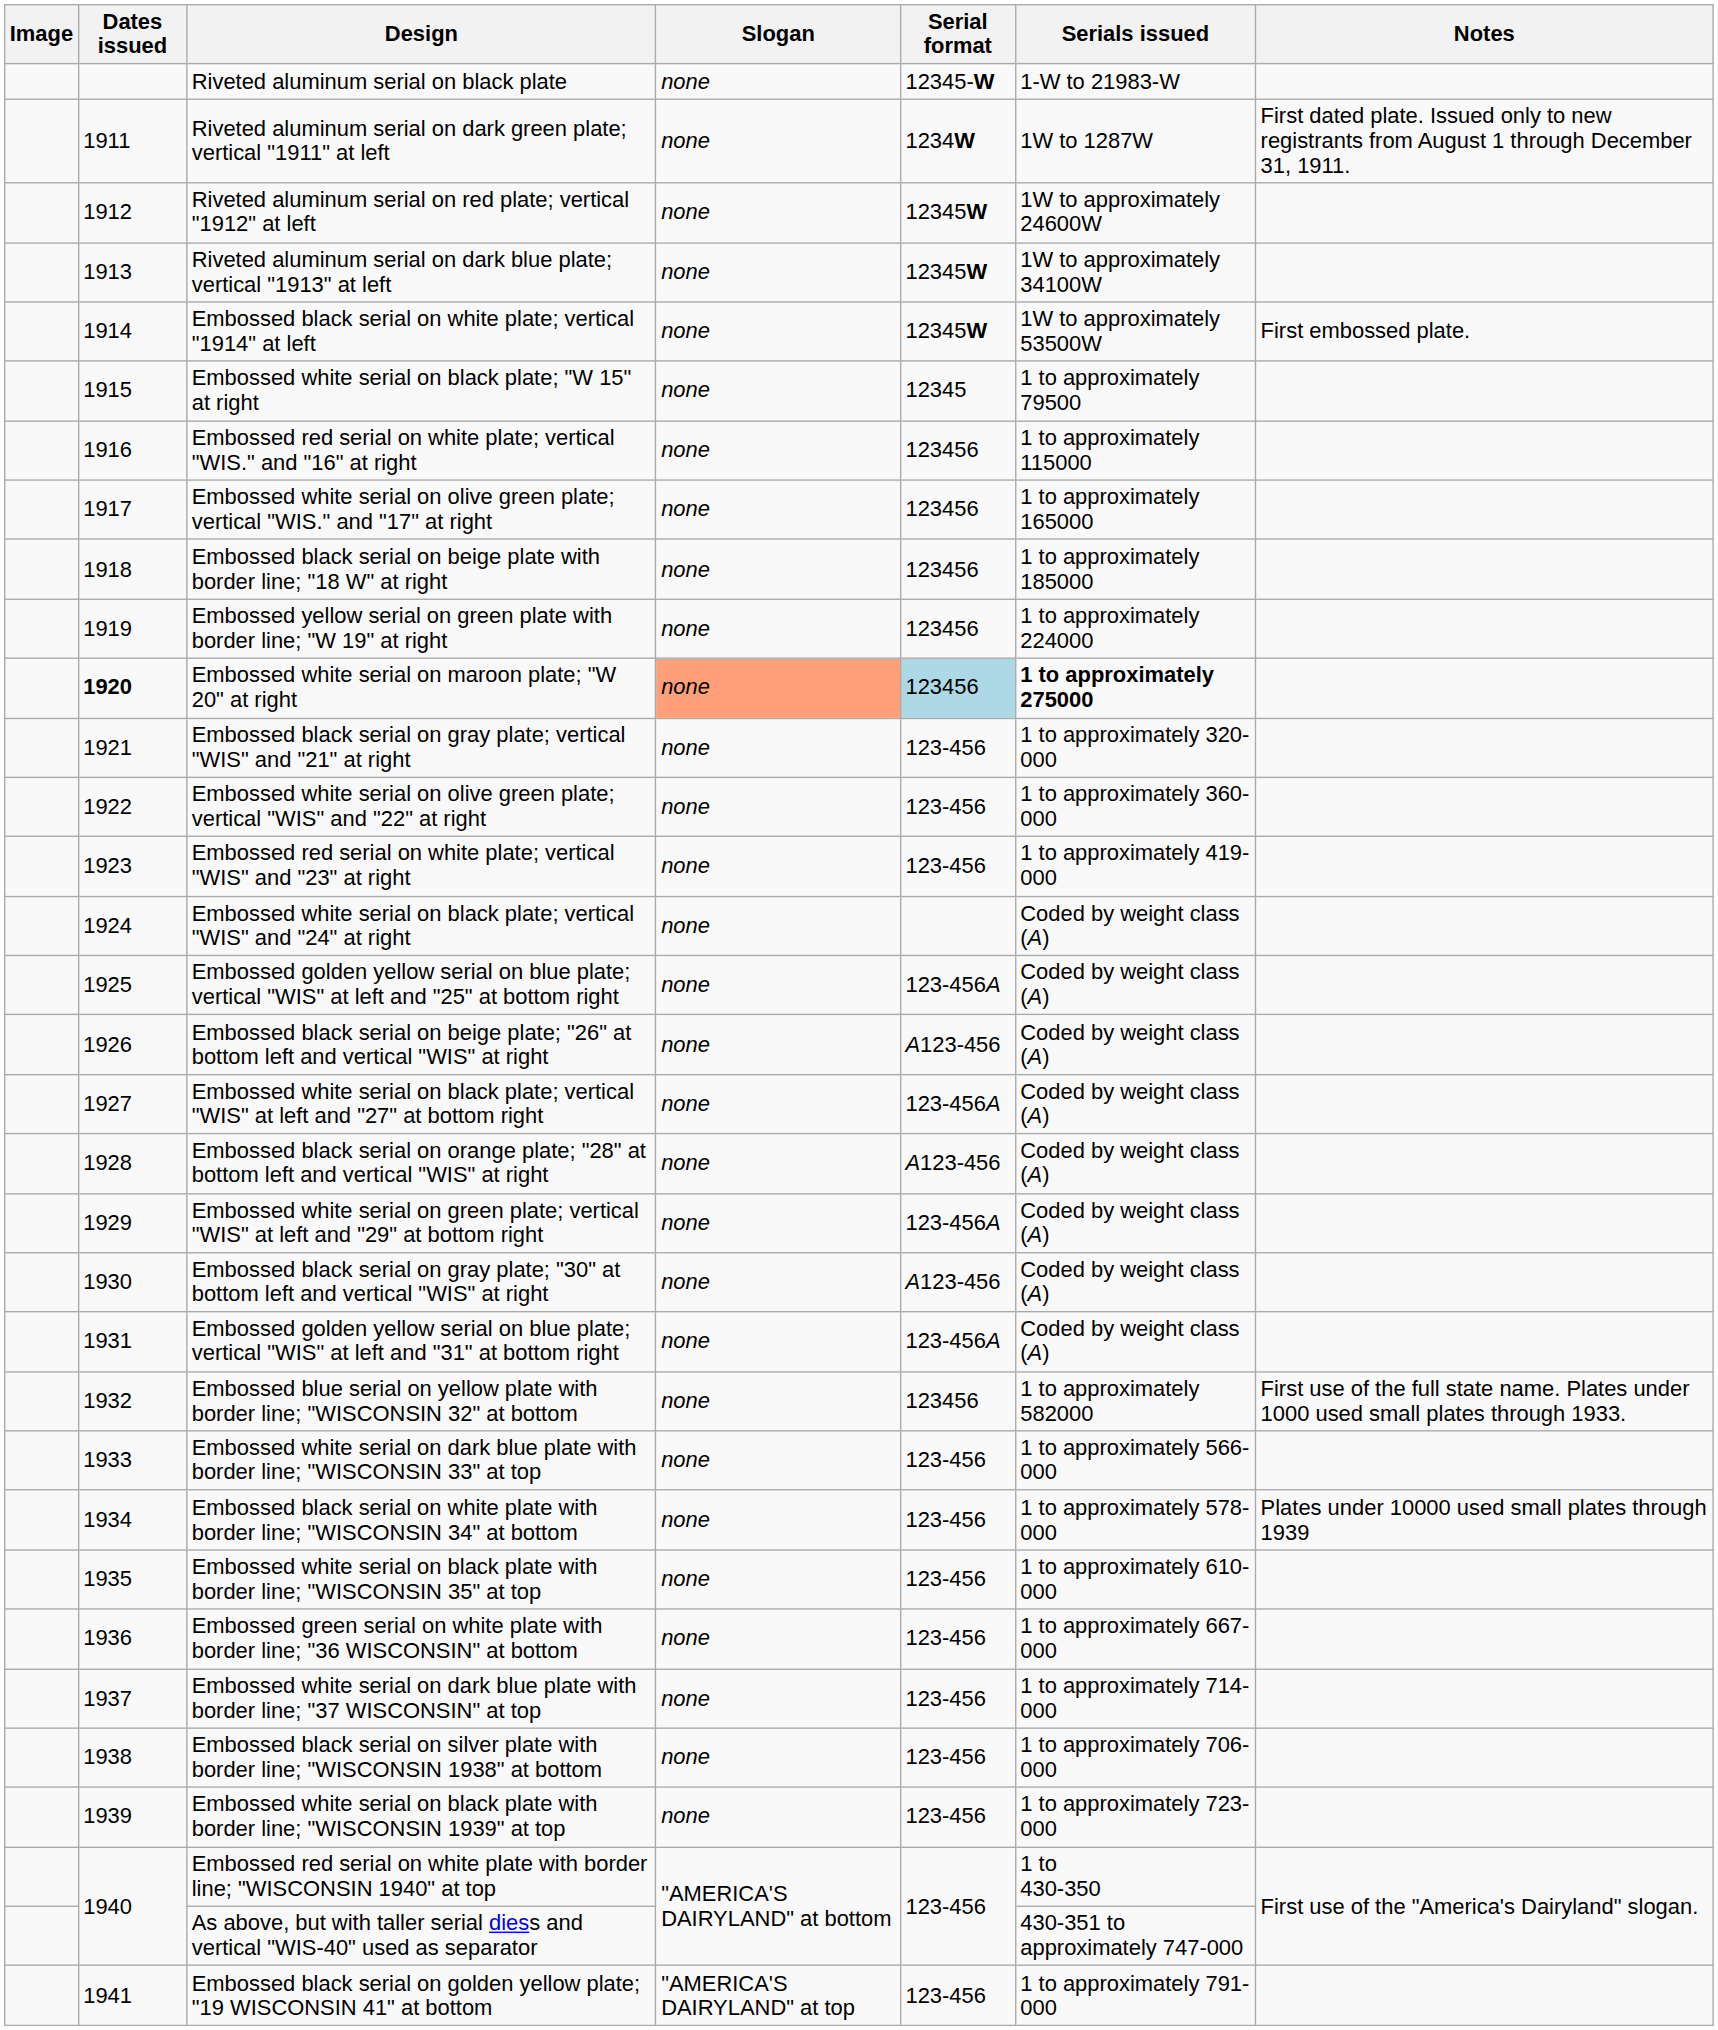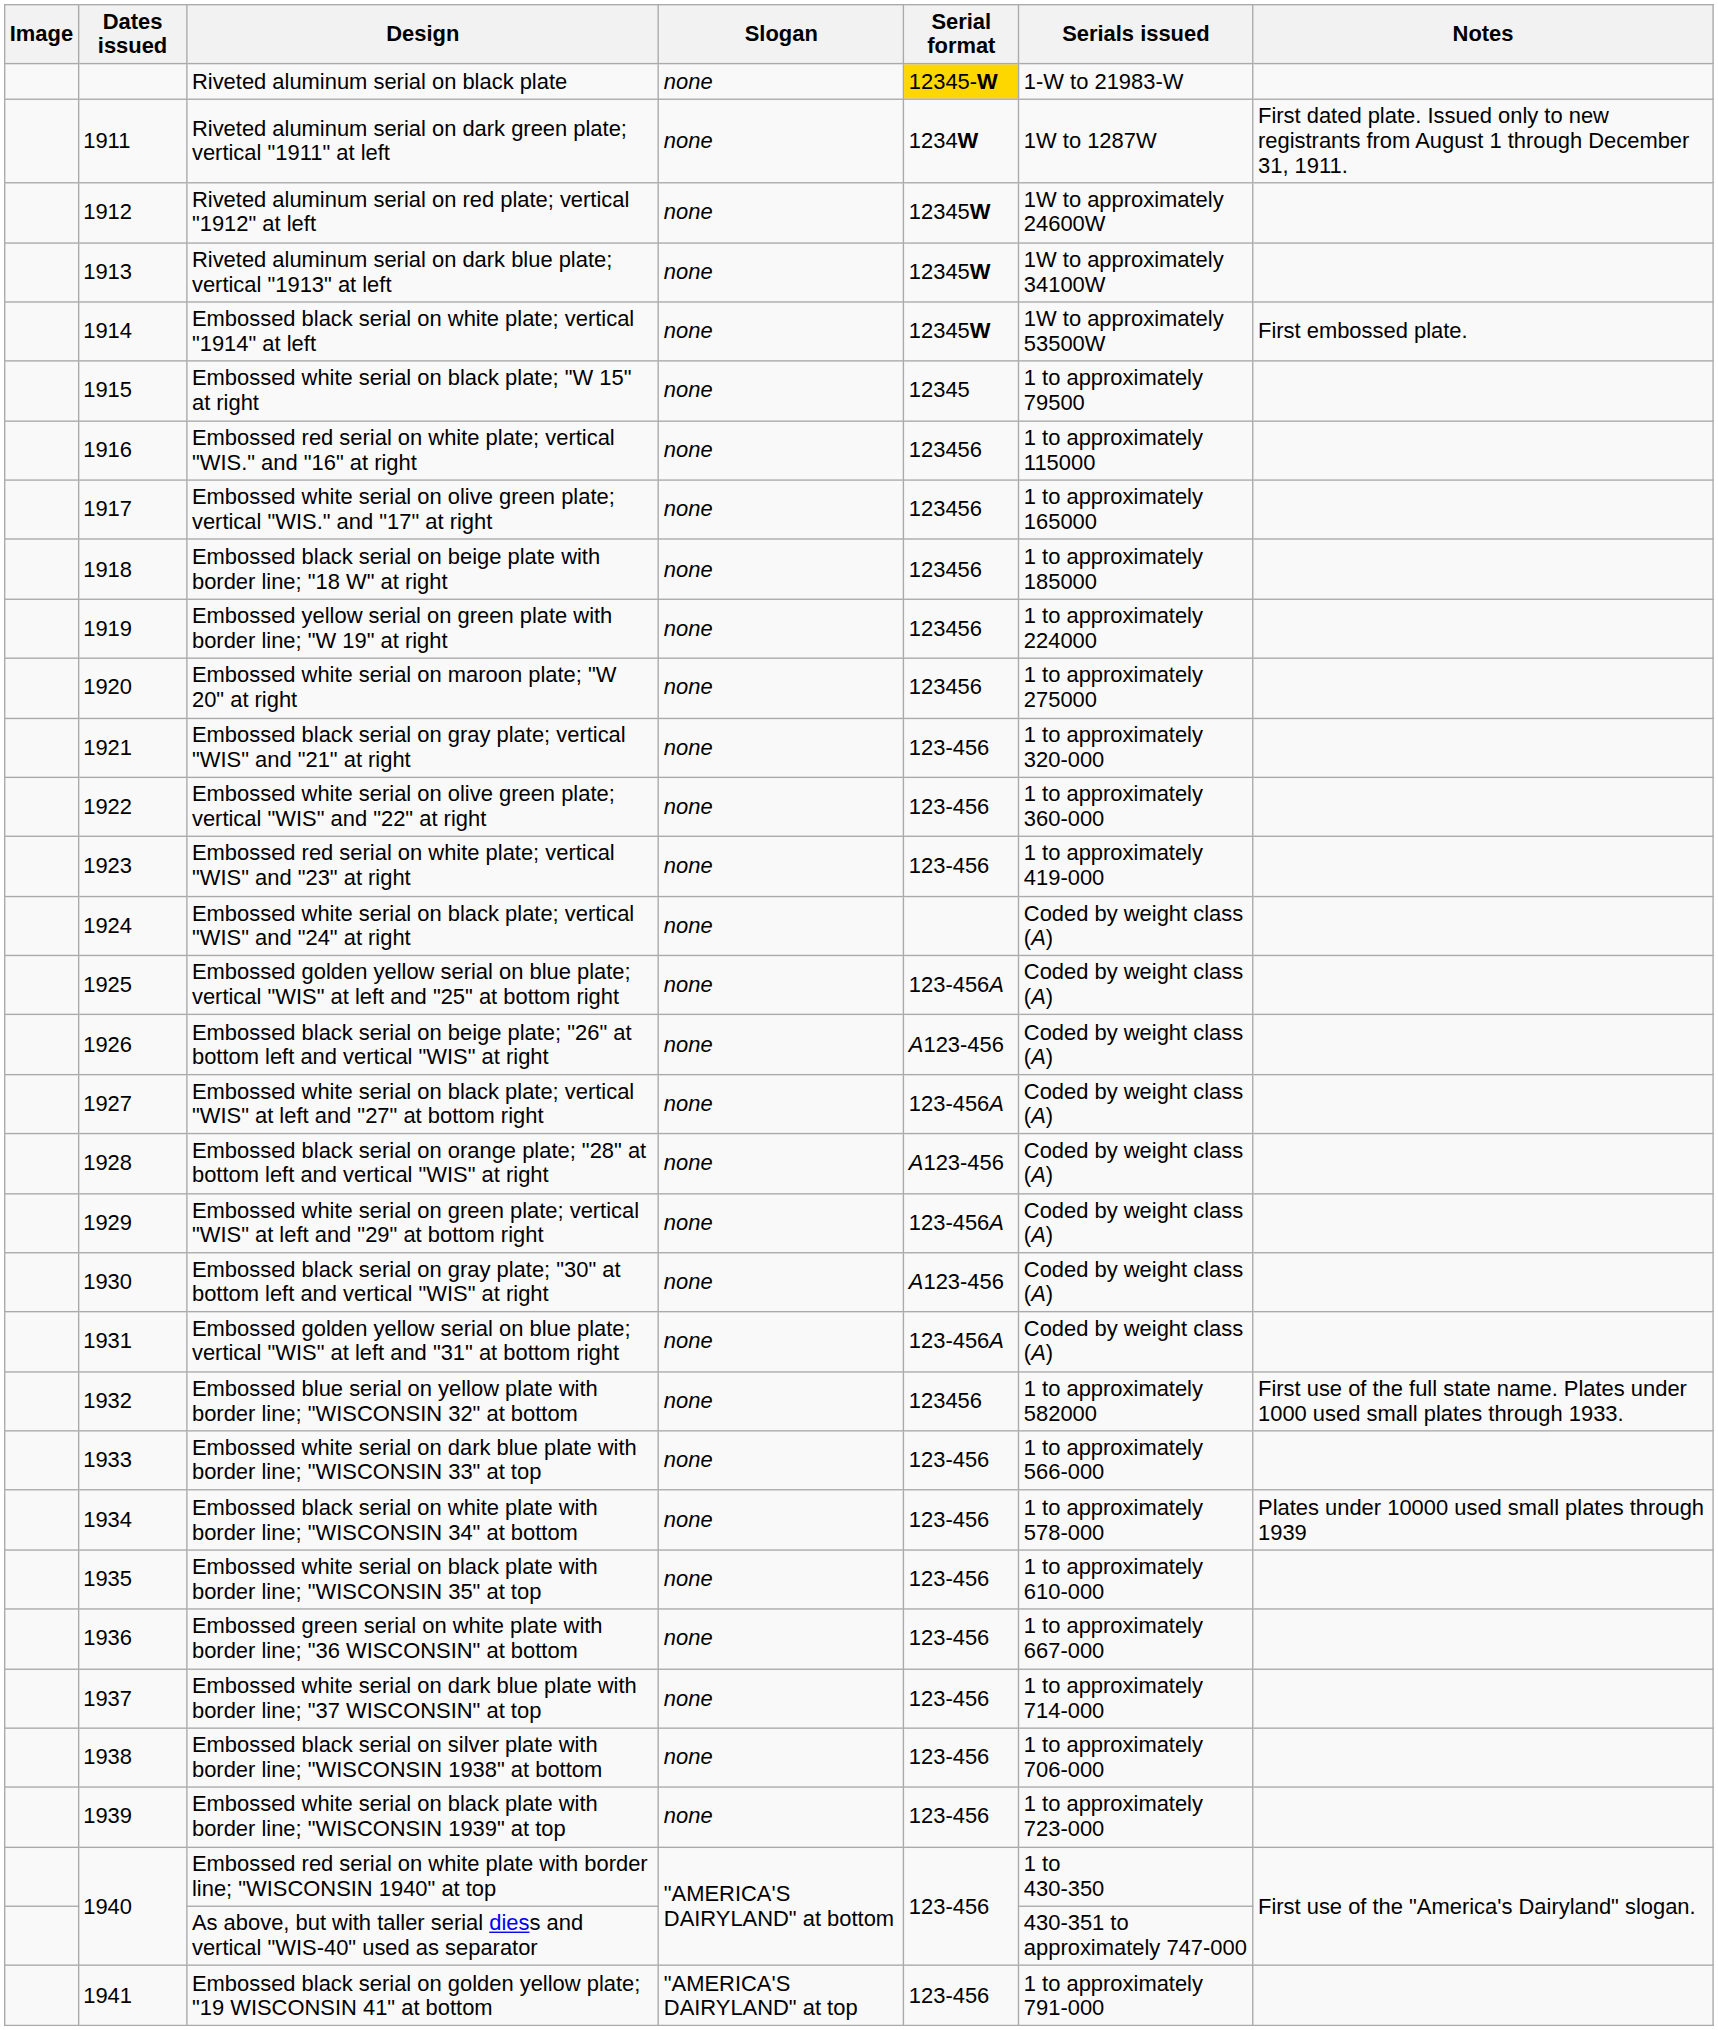(950, 81) no background -> (953, 81) gold background
(108, 687) bold -> (108, 687) normal
(686, 687) lightsalmon background -> (688, 687) no background
(942, 687) lightblue background -> (945, 687) no background
(1117, 687) bold -> (1113, 687) normal
